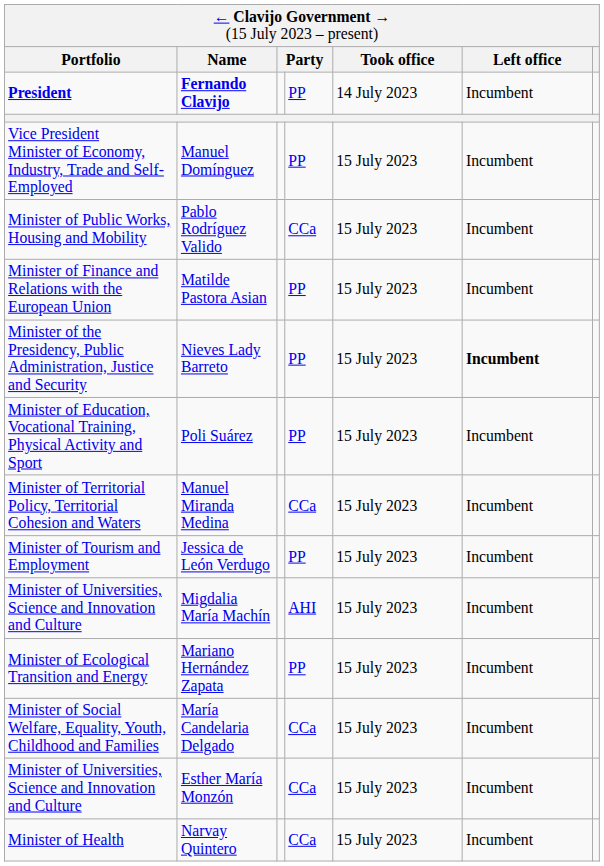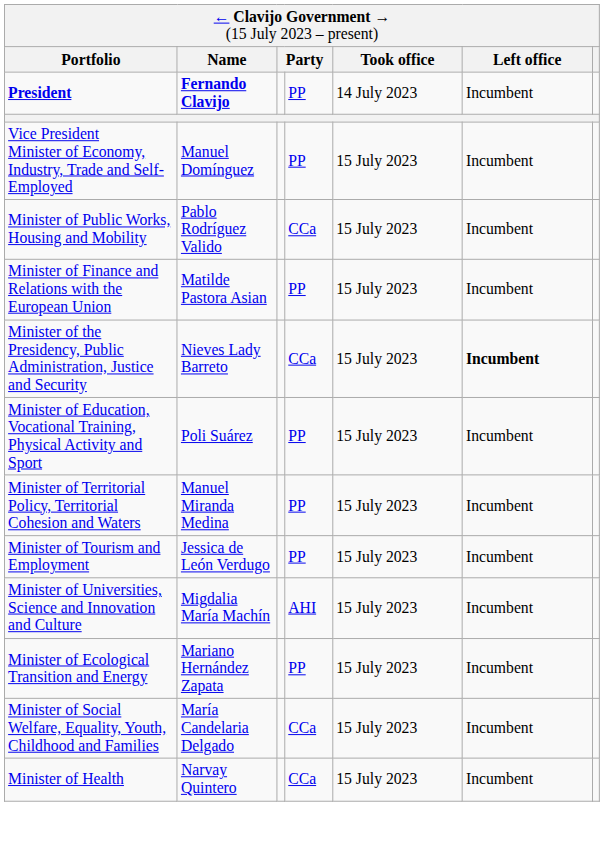(297, 358) PP -> (302, 358) CCa
(302, 505) CCa -> (297, 505) PP
- row: (222, 788)
